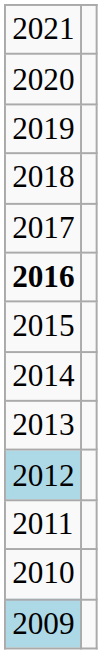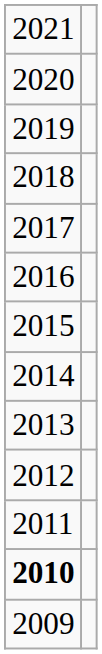(43, 276) bold -> (43, 276) normal
(43, 474) lightblue background -> (43, 474) no background
(43, 573) normal -> (43, 573) bold
(43, 623) lightblue background -> (43, 623) no background
